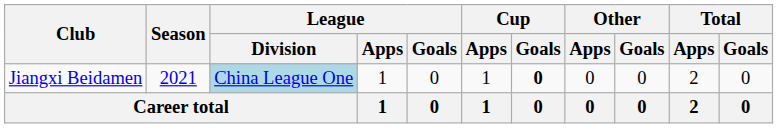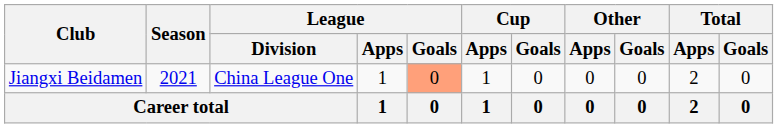(284, 78) lightblue background -> (284, 78) no background
(434, 78) no background -> (434, 78) lightsalmon background
(538, 78) bold -> (538, 78) normal
